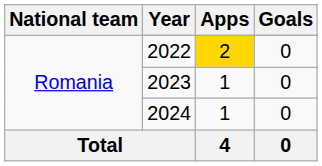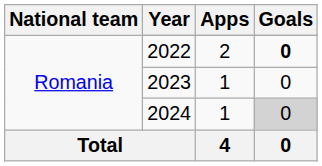(225, 51) gold background -> (225, 51) no background
(286, 51) normal -> (286, 51) bold
(286, 113) no background -> (286, 113) lightgrey background
